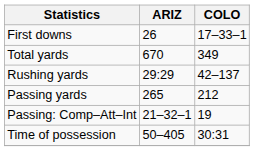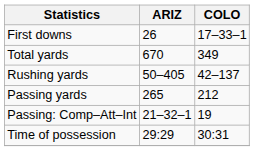(158, 75) 29:29 -> (163, 75) 50–405
(163, 135) 50–405 -> (158, 135) 29:29
